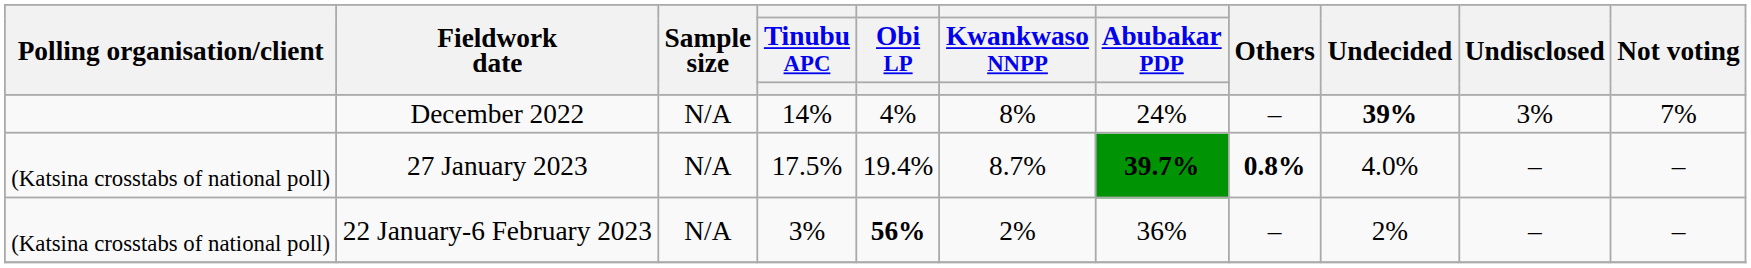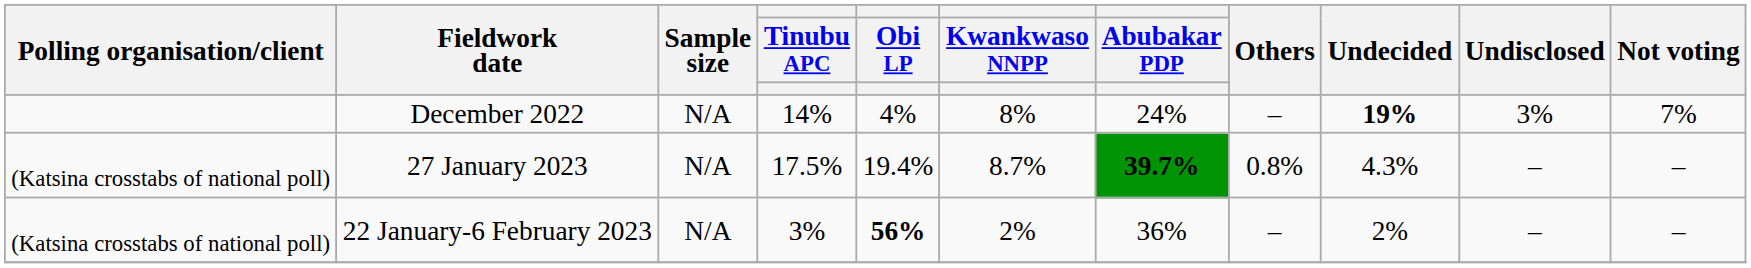(1390, 113) 39% -> (1390, 113) 19%
(1275, 165) bold -> (1275, 165) normal
(1390, 165) 4.0% -> (1390, 165) 4.3%
